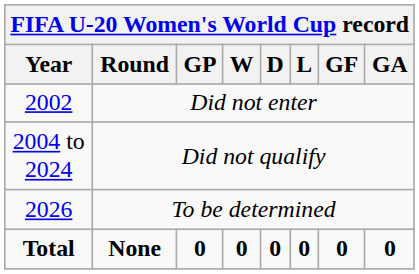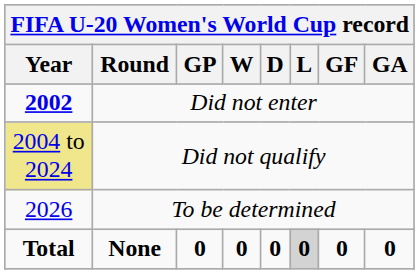(49, 102) normal -> (49, 102) bold
(49, 156) no background -> (49, 156) khaki background
(304, 248) no background -> (304, 248) lightgrey background
